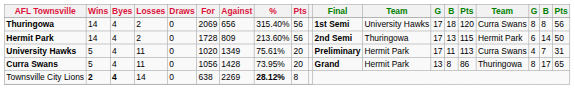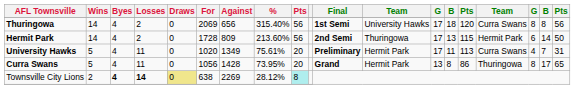(90, 77) bold -> (90, 77) normal
(141, 77) normal -> (141, 77) bold
(172, 77) no background -> (172, 77) khaki background
(271, 77) bold -> (271, 77) normal
(296, 77) no background -> (296, 77) paleturquoise background
